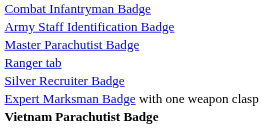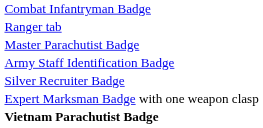(89, 26) Army Staff Identification Badge -> (33, 26) Ranger tab
(33, 63) Ranger tab -> (89, 63) Army Staff Identification Badge
